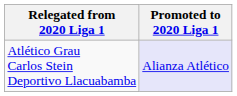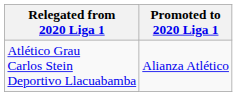(186, 65) lavender background -> (186, 65) no background
